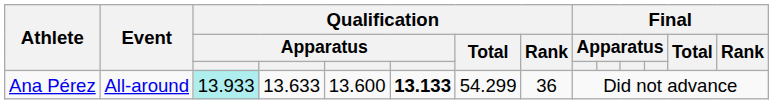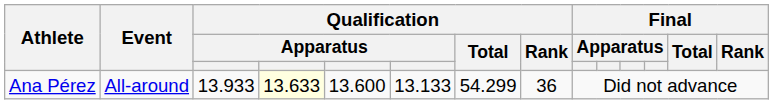(226, 85) paleturquoise background -> (226, 85) no background
(292, 85) no background -> (292, 85) lightyellow background
(423, 85) bold -> (423, 85) normal
